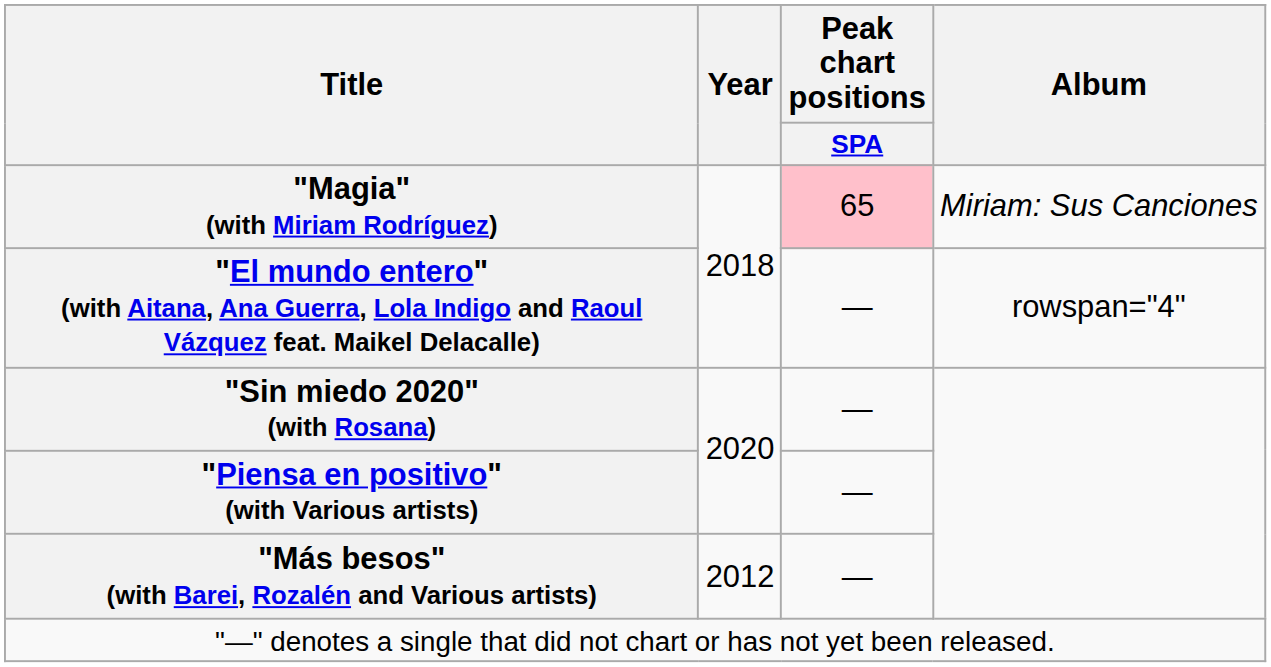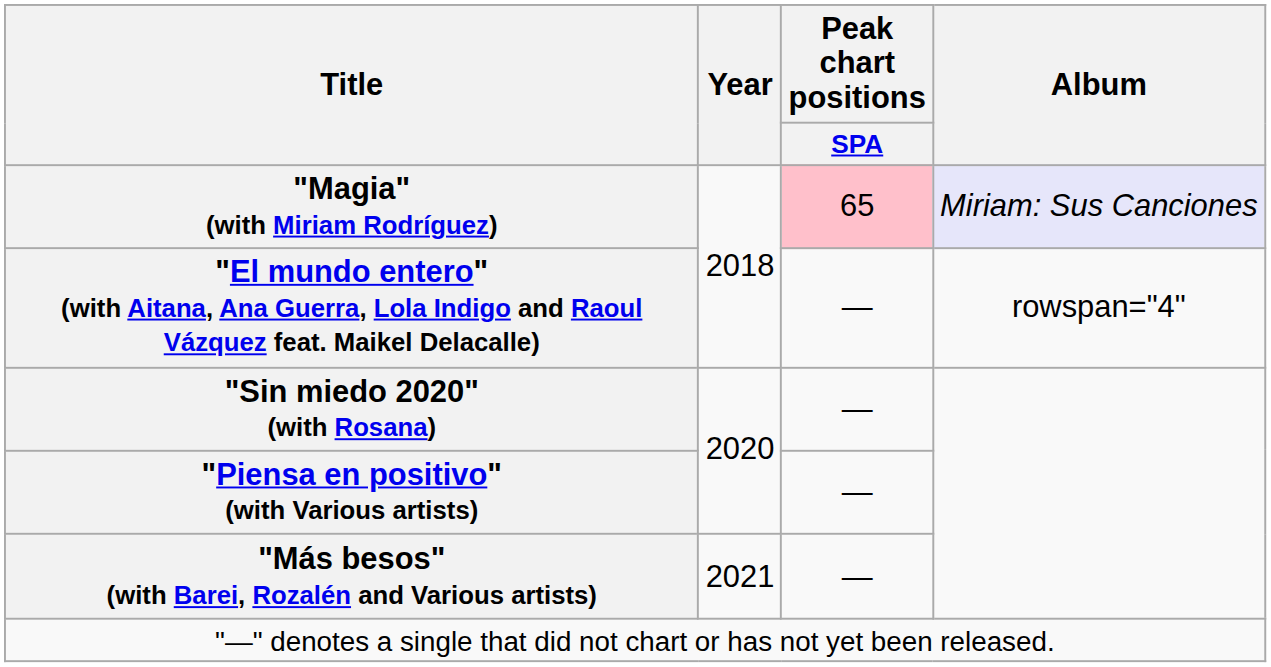(1099, 206) no background -> (1099, 206) lavender background
(740, 575) 2012 -> (740, 575) 2021
